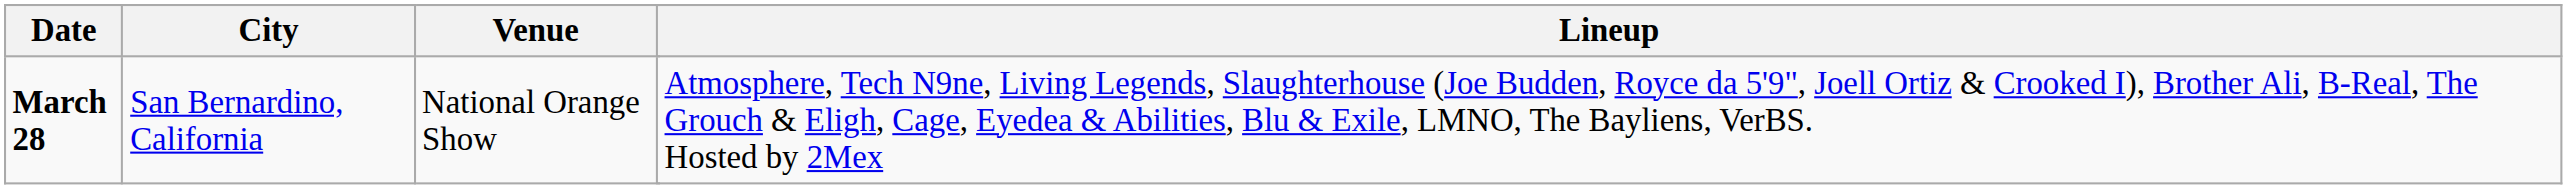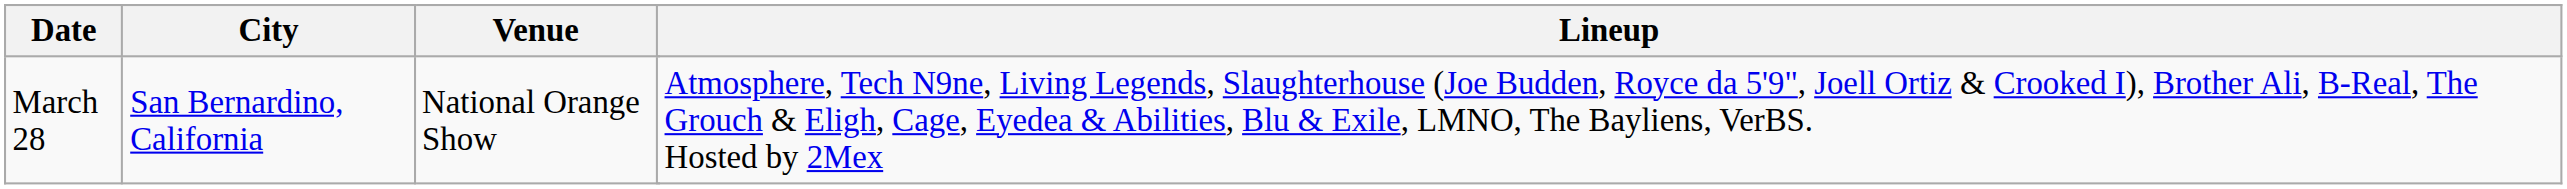(60, 119) bold -> (55, 119) normal
